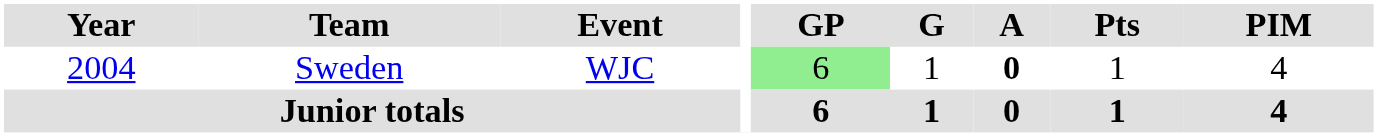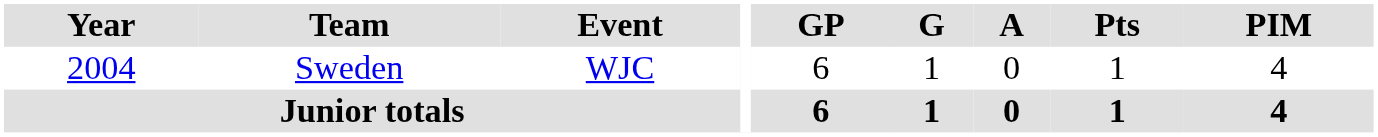(821, 67) lightgreen background -> (821, 67) no background
(1012, 67) bold -> (1012, 67) normal
